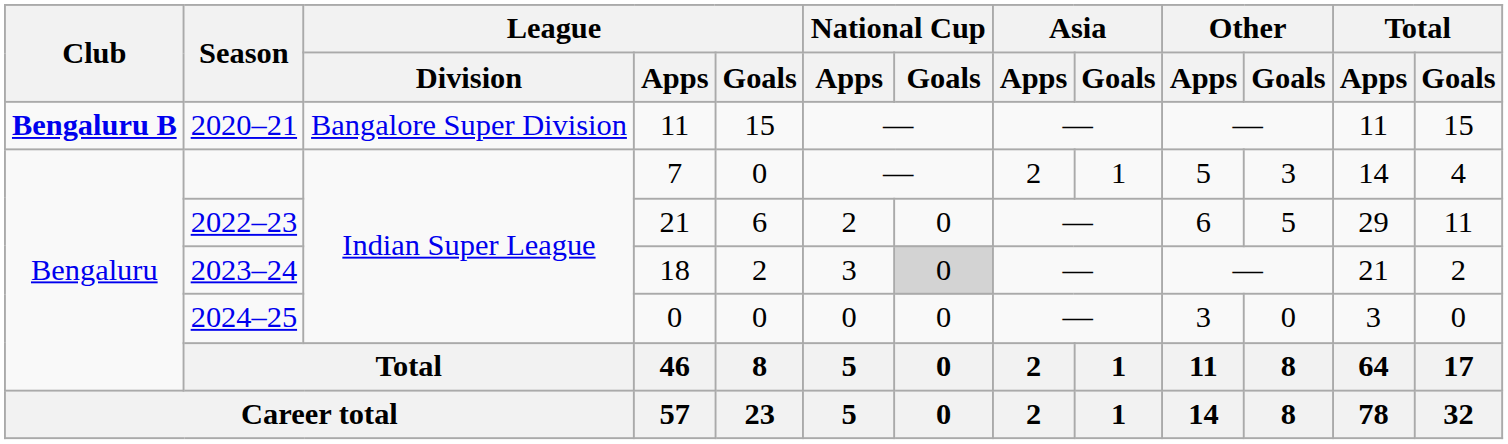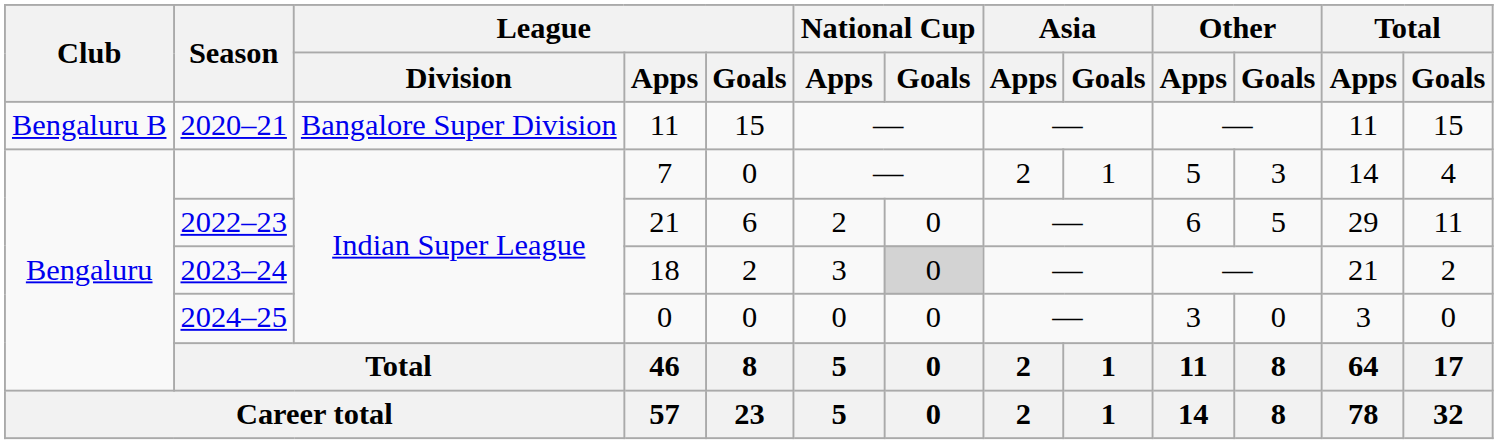(94, 125) bold -> (89, 125) normal
